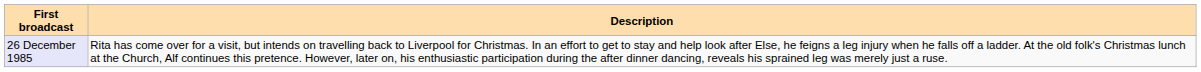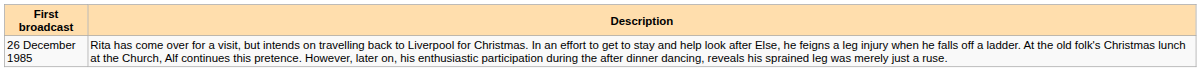(41, 51) lavender background -> (41, 51) no background
